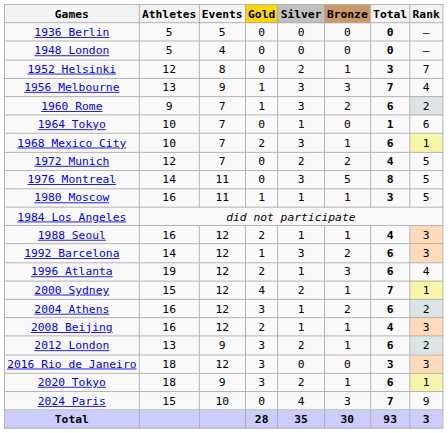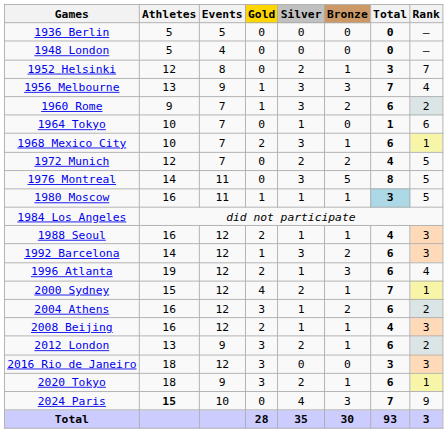(390, 198) no background -> (390, 198) lightblue background
(169, 401) normal -> (169, 401) bold
